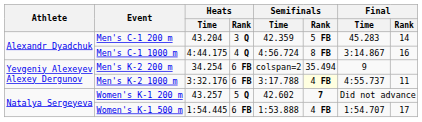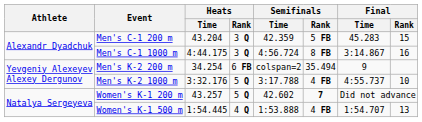(404, 39) 14 -> (404, 39) 15
(242, 53) 4 Q -> (242, 53) 3 Q
(242, 81) 6 FB -> (242, 81) 5 Q
(321, 81) lightyellow background -> (321, 81) no background
(404, 81) 11 -> (404, 81) 10
(242, 109) 6 FB -> (242, 109) 4 Q
(404, 109) 17 -> (404, 109) 13
